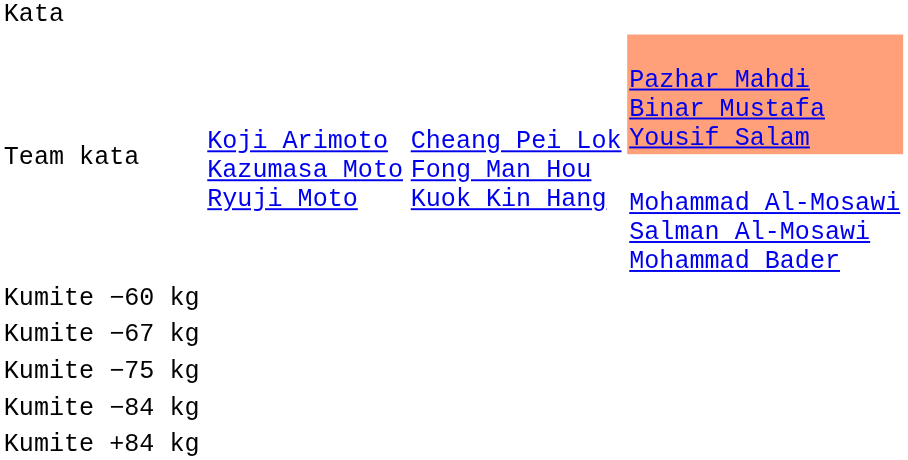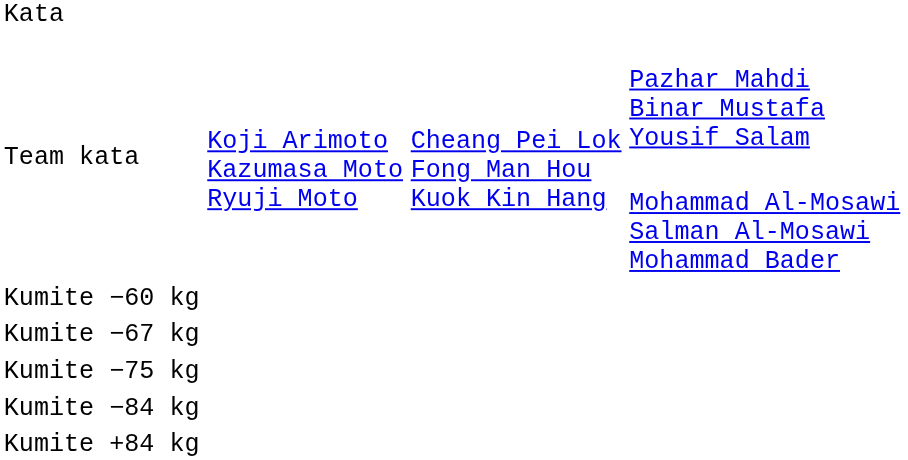(727, 109) lightsalmon background -> (727, 109) no background
